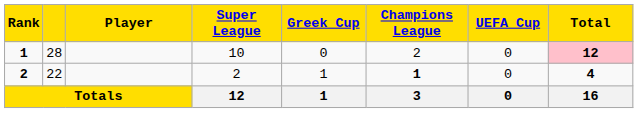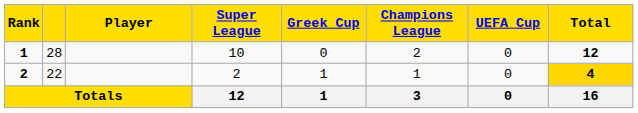(590, 53) pink background -> (590, 53) no background
(417, 75) bold -> (417, 75) normal
(590, 75) no background -> (590, 75) gold background
